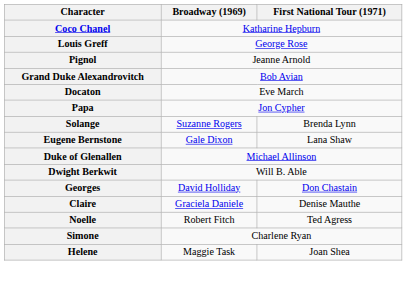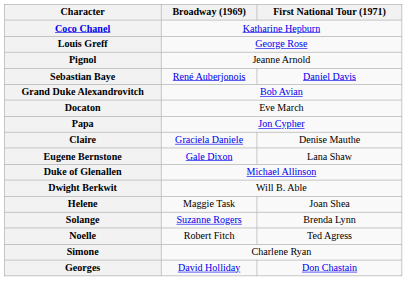+ row: (83, 76)
rows swapped: (83, 204) <-> (83, 124)
rows swapped: (83, 188) <-> (83, 252)
